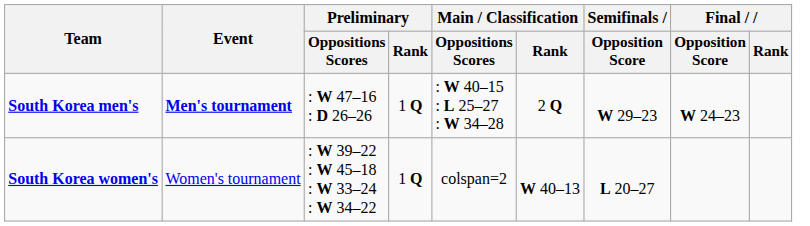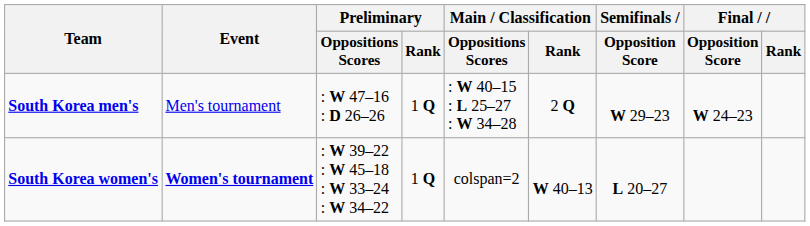(229, 106) bold -> (223, 106) normal
(233, 179) normal -> (239, 179) bold
